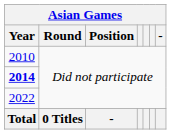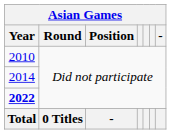(22, 77) bold -> (22, 77) normal
(22, 98) normal -> (22, 98) bold
